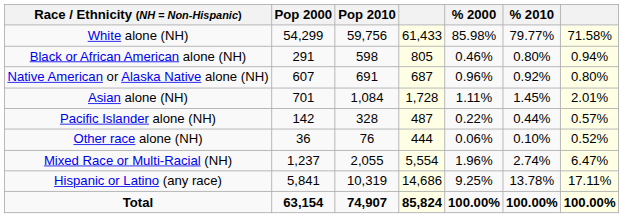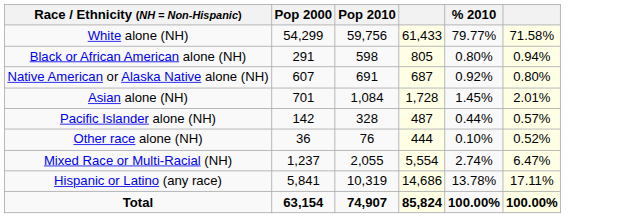- column: (474, 14)
